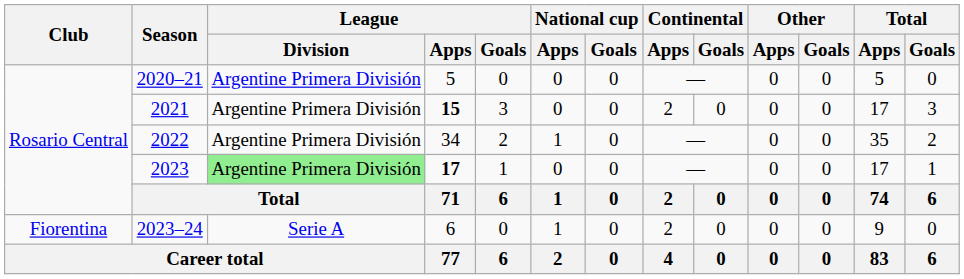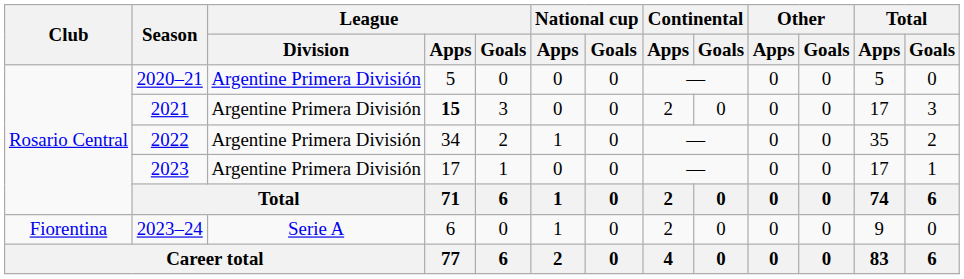(316, 169) lightgreen background -> (316, 169) no background
(451, 169) bold -> (451, 169) normal
